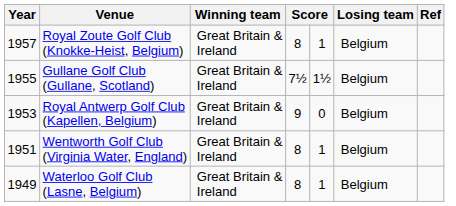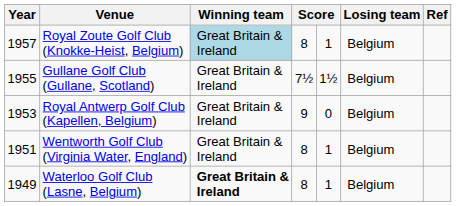(238, 43) no background -> (238, 43) lightblue background
(238, 184) normal -> (241, 184) bold
